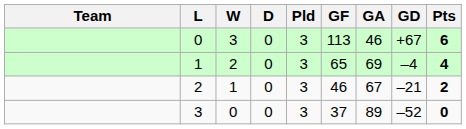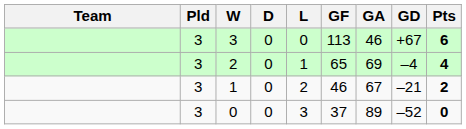columns swapped: (304, 16) <-> (198, 16)
